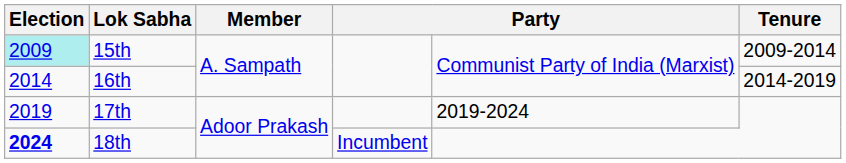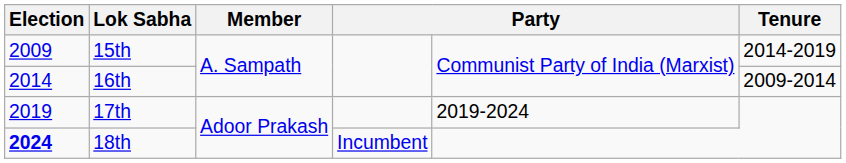(31, 50) paleturquoise background -> (31, 50) no background
(790, 50) 2009-2014 -> (790, 50) 2014-2019
(790, 81) 2014-2019 -> (790, 81) 2009-2014
